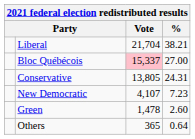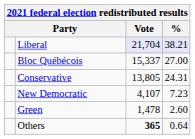(146, 45) no background -> (146, 45) lavender background
(176, 45) no background -> (176, 45) lavender background
(146, 61) pink background -> (146, 61) no background
(152, 126) normal -> (152, 126) bold
